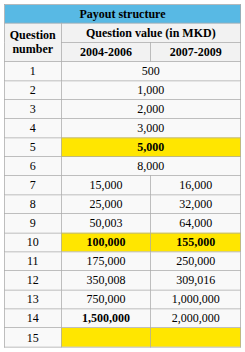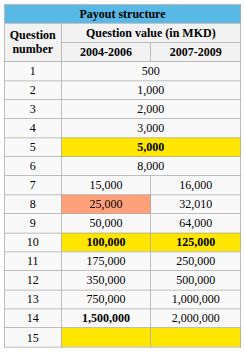(106, 204) no background -> (106, 204) lightsalmon background
(196, 204) 32,000 -> (196, 204) 32,010
(106, 223) 50,003 -> (106, 223) 50,000
(196, 242) 155,000 -> (196, 242) 125,000
(106, 280) 350,008 -> (106, 280) 350,000
(196, 280) 309,016 -> (196, 280) 500,000
